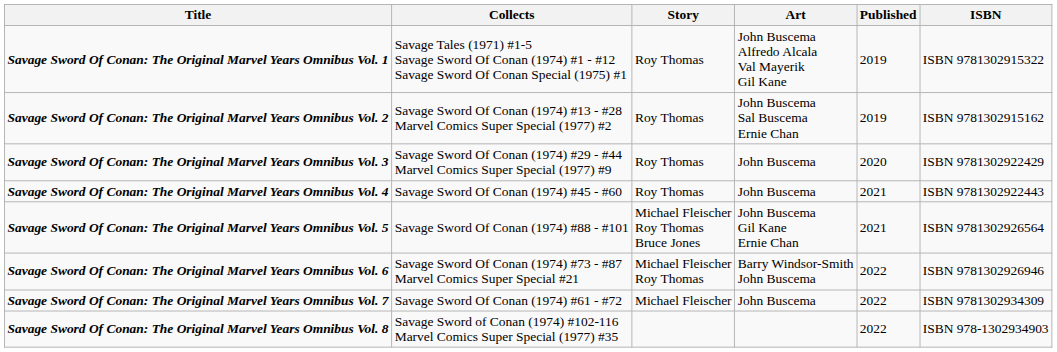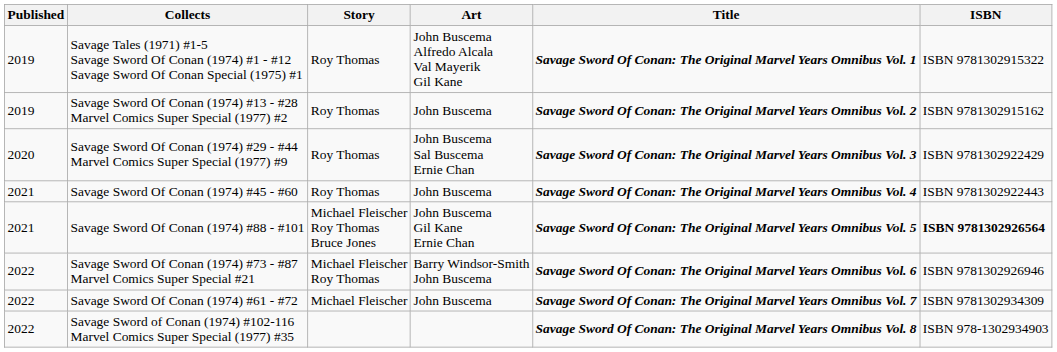columns swapped: (198, 15) <-> (888, 15)
(777, 118) John Buscema Sal Buscema Ernie Chan -> (453, 110) John Buscema
(777, 162) John Buscema -> (453, 154) John Buscema Sal Buscema Ernie Chan
(983, 227) normal -> (984, 227) bold
